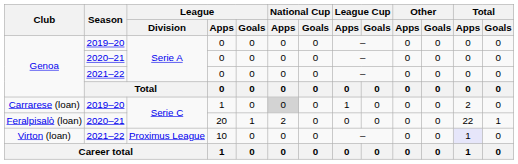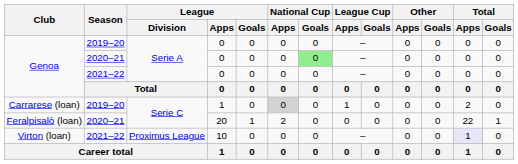(315, 58) no background -> (315, 58) lightgreen background
